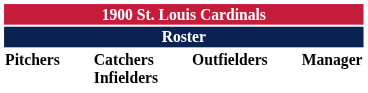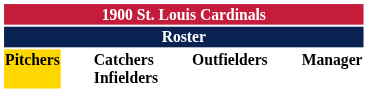(32, 59) no background -> (32, 59) gold background
